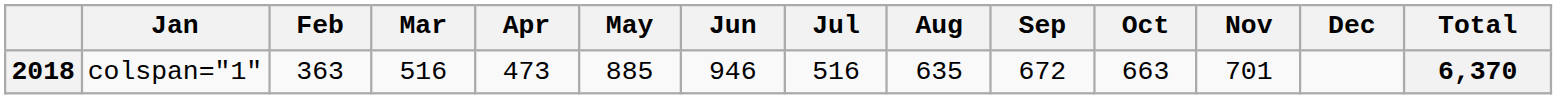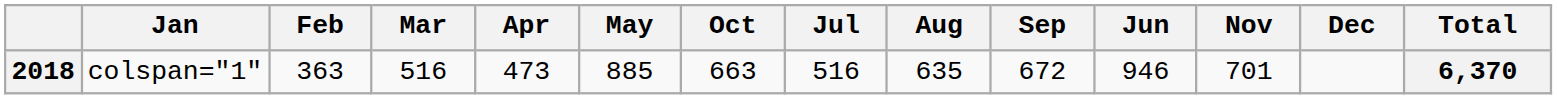columns swapped: (733, 27) <-> (1146, 27)
